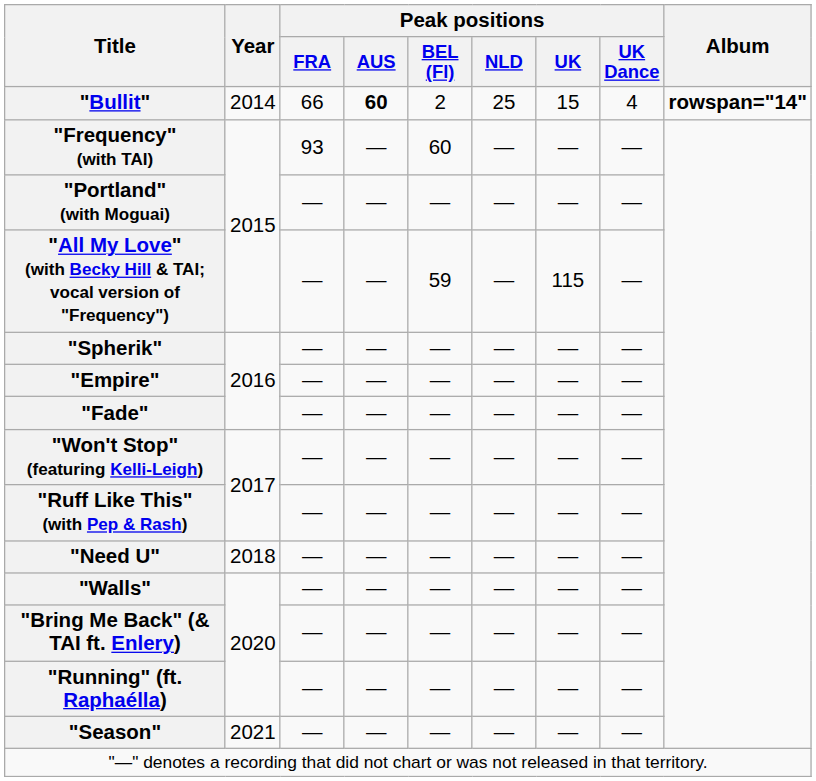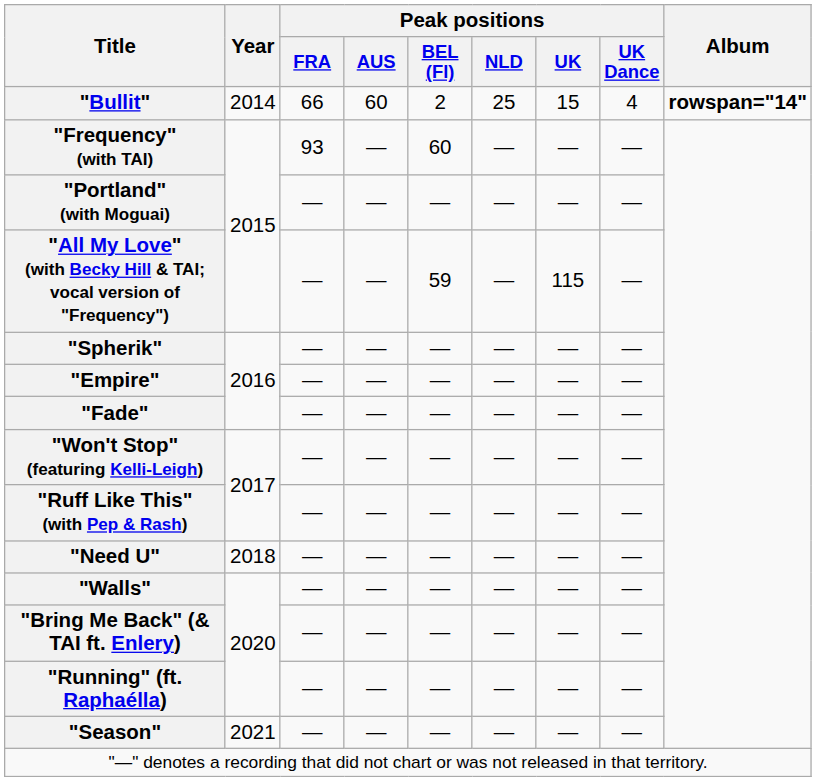(376, 102) bold -> (376, 102) normal
